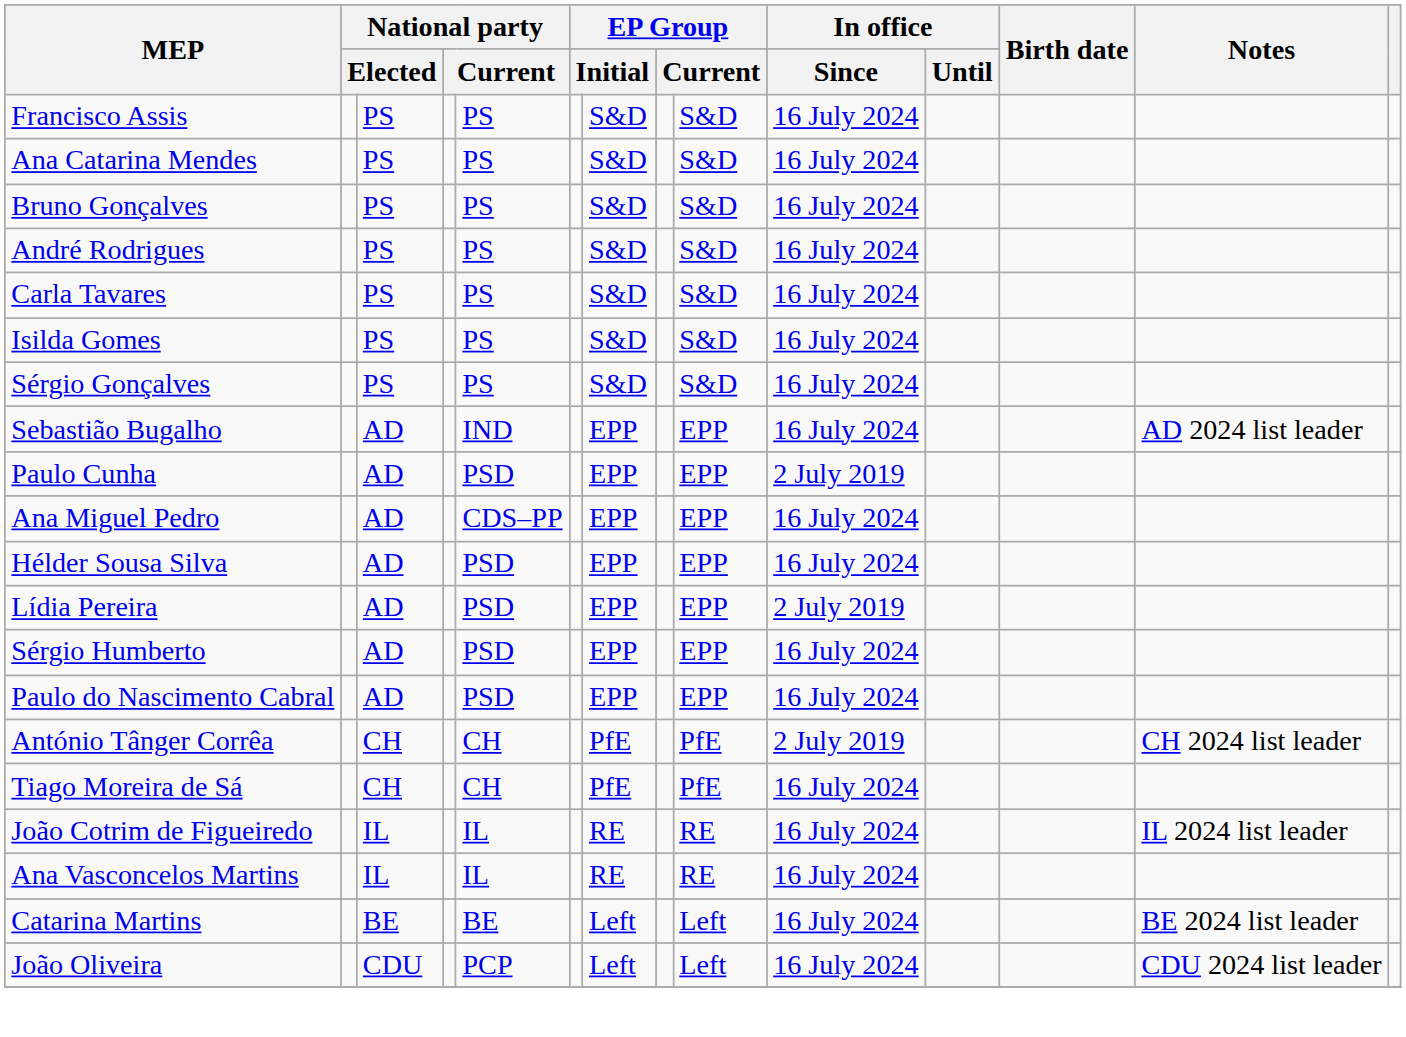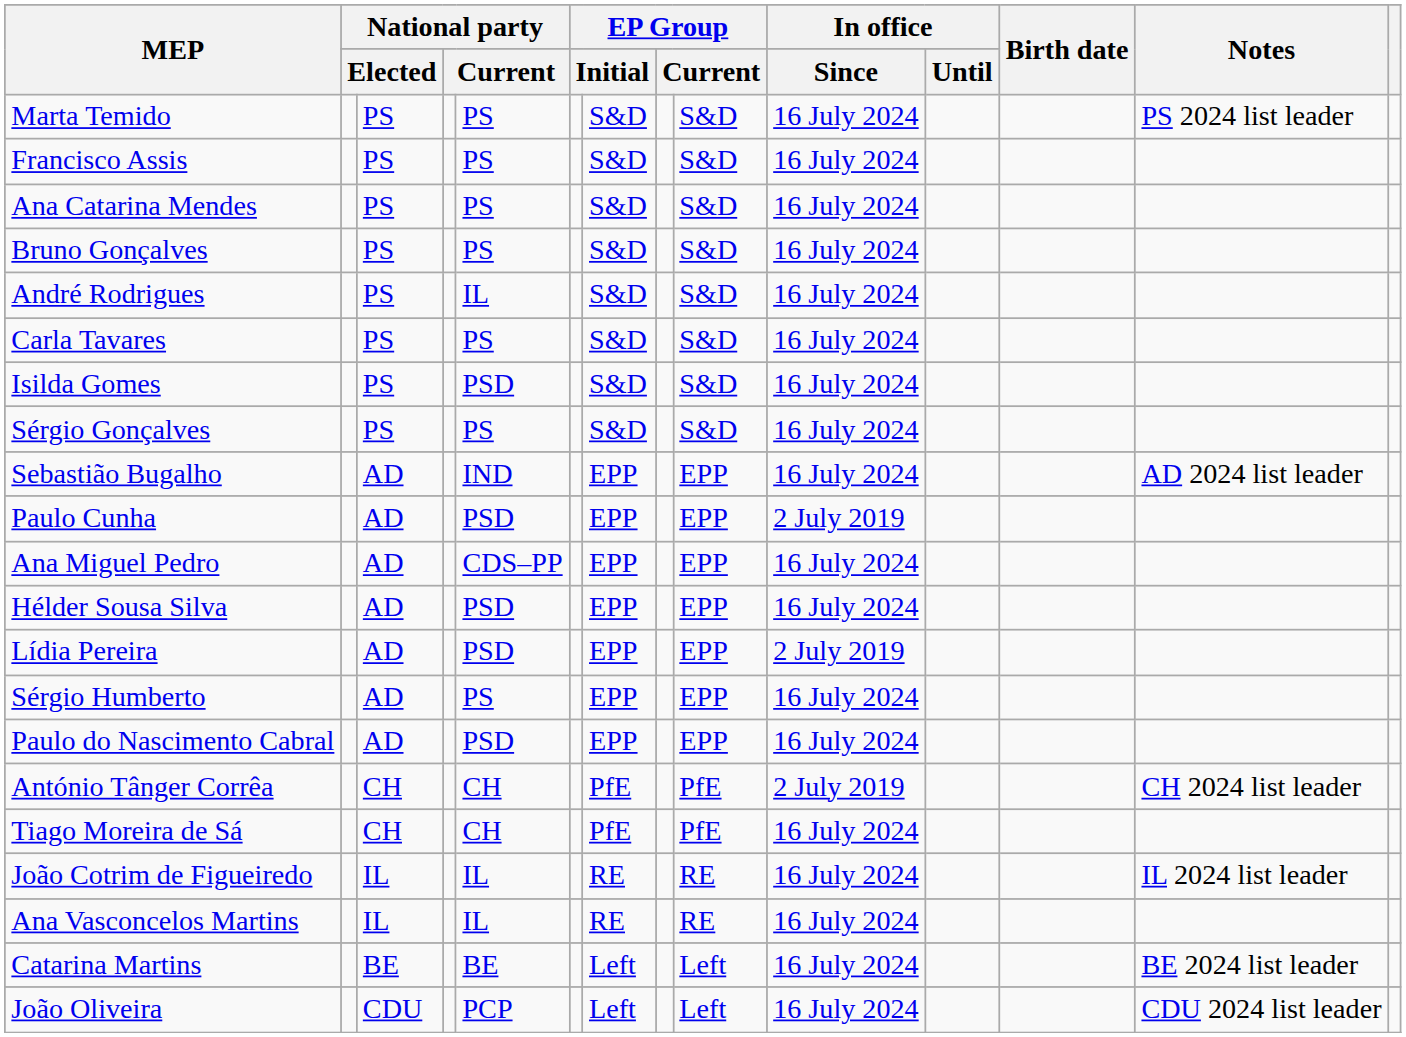+ row: (91, 116)
(478, 250) PS -> (476, 294) IL
(478, 339) PS -> (488, 384) PSD
(488, 652) PSD -> (478, 696) PS
